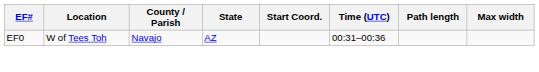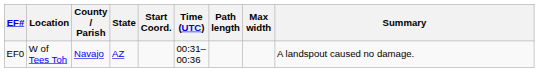+ column: (404, 22)
